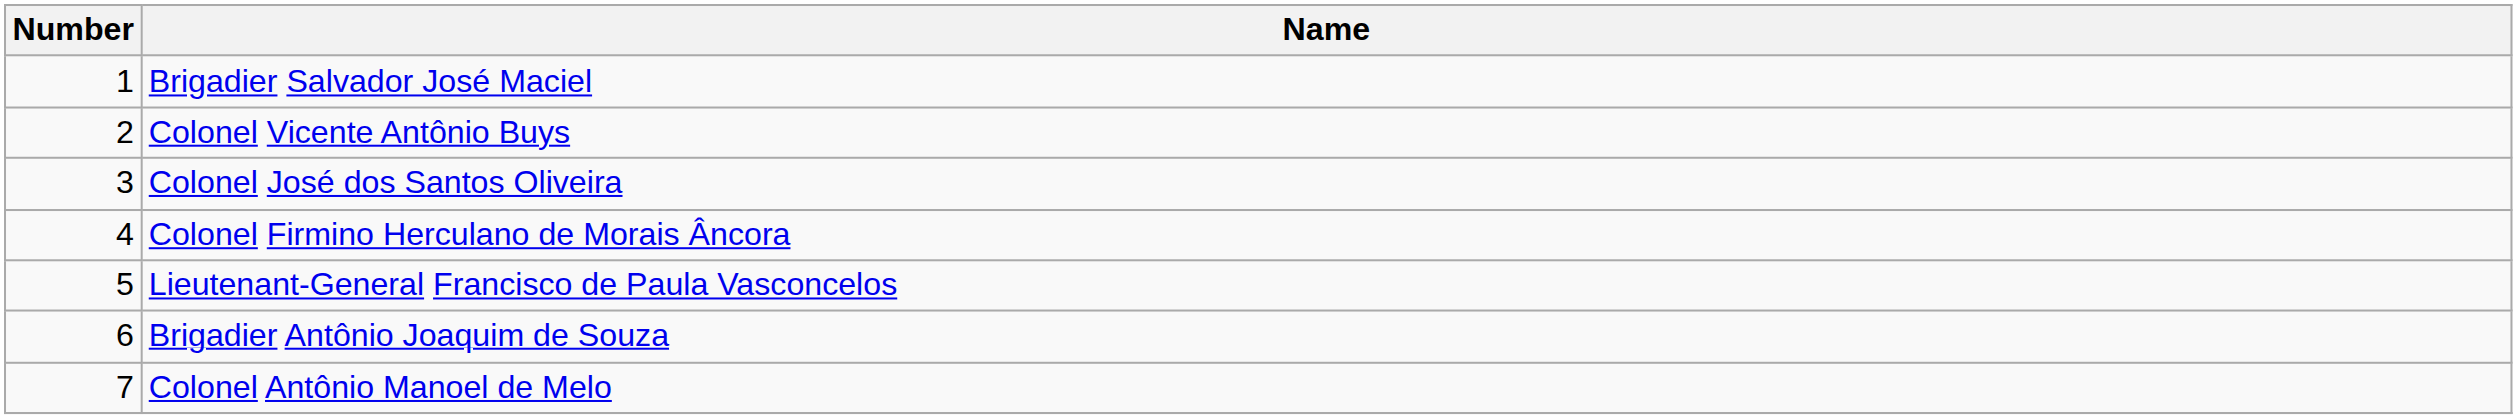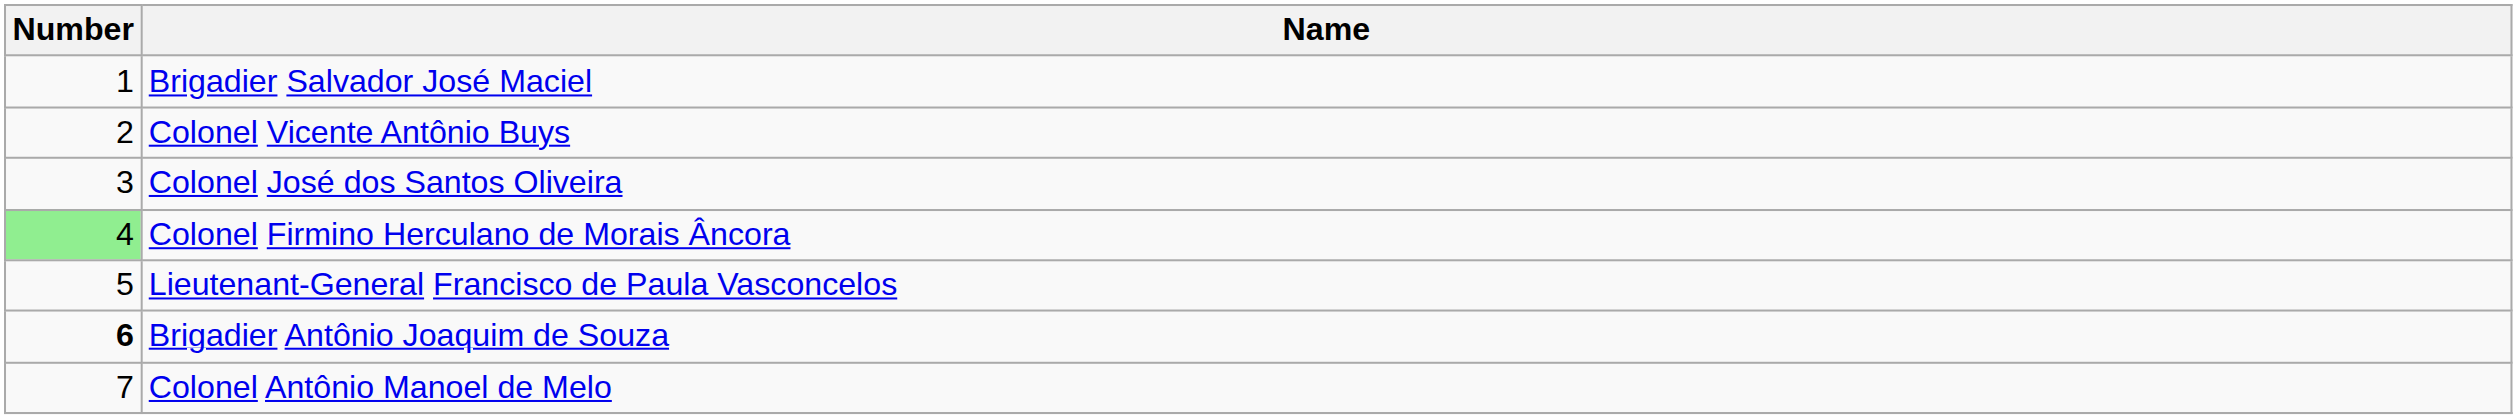(125, 234) no background -> (125, 234) lightgreen background
(125, 336) normal -> (125, 336) bold
